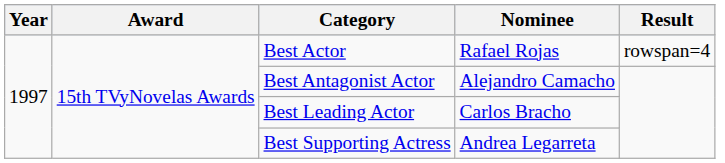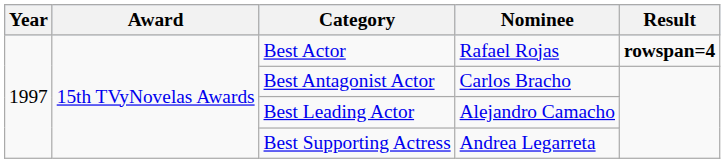(667, 50) normal -> (670, 50) bold
(537, 81) Alejandro Camacho -> (515, 81) Carlos Bracho
(515, 111) Carlos Bracho -> (537, 111) Alejandro Camacho
